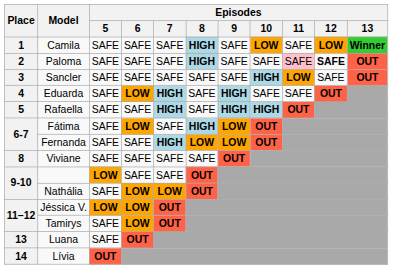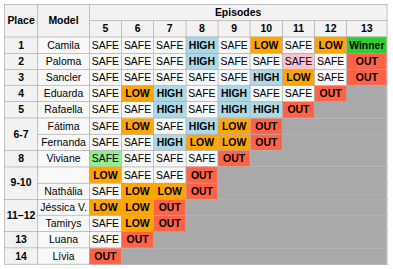(331, 61) bold -> (331, 61) normal
(105, 158) no background -> (105, 158) lightgreen background
